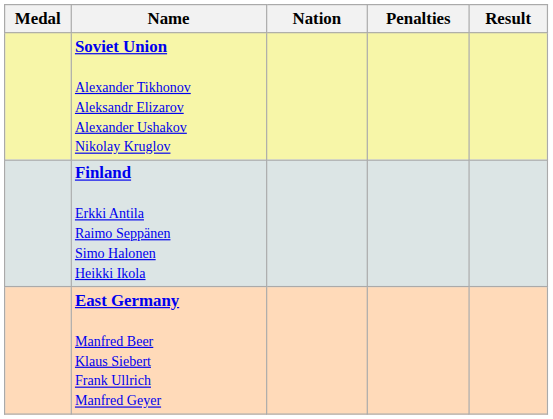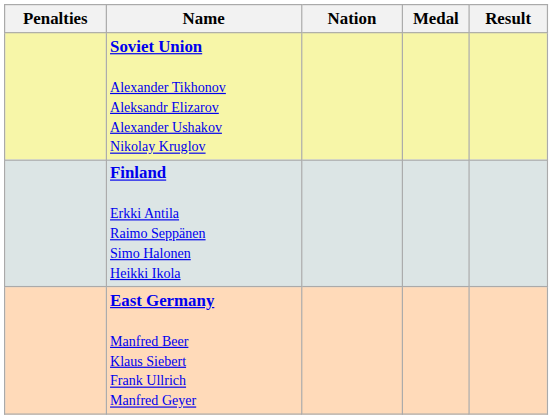columns swapped: (38, 18) <-> (418, 18)
